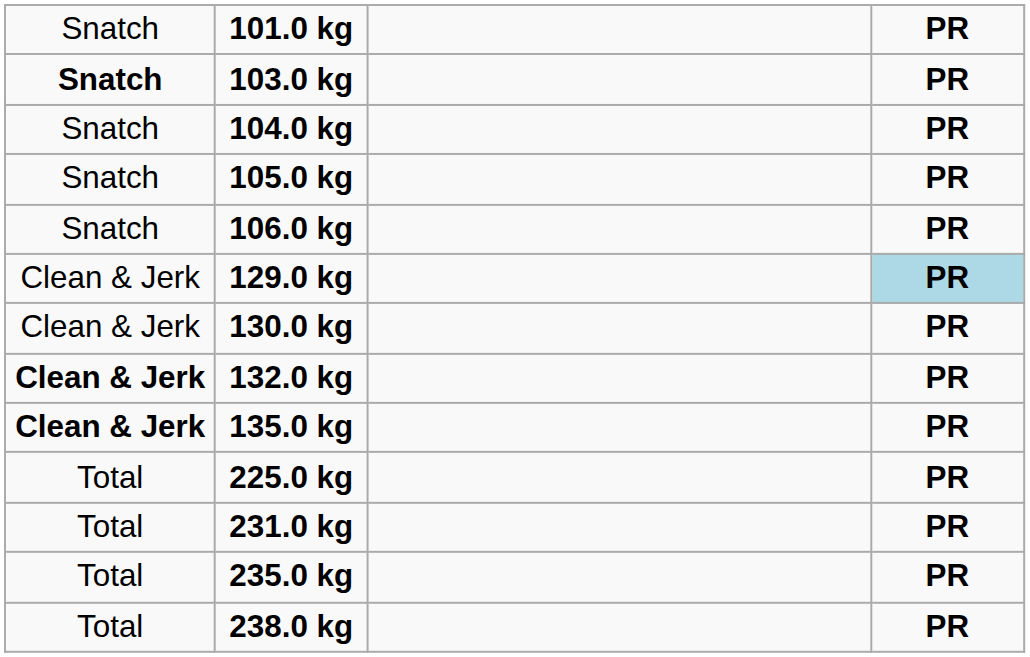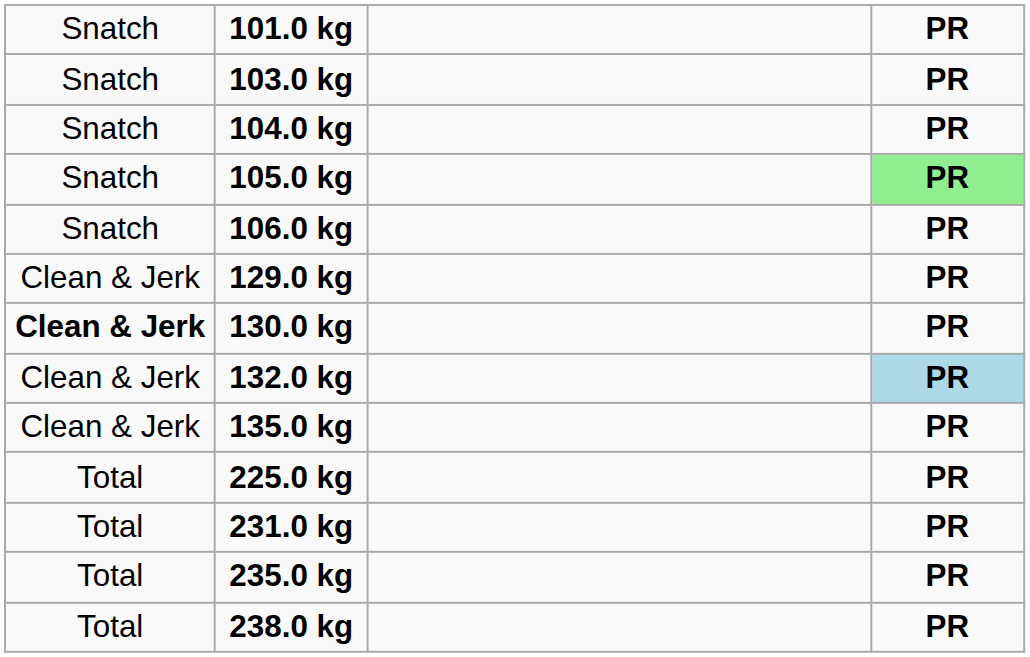(110, 79) bold -> (110, 79) normal
(947, 178) no background -> (947, 178) lightgreen background
(947, 278) lightblue background -> (947, 278) no background
(110, 327) normal -> (110, 327) bold
(110, 377) bold -> (110, 377) normal
(947, 377) no background -> (947, 377) lightblue background
(110, 427) bold -> (110, 427) normal
